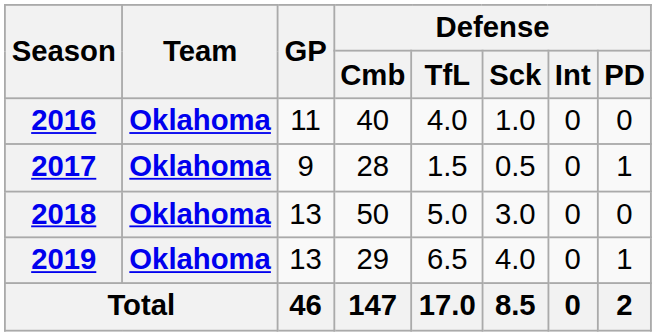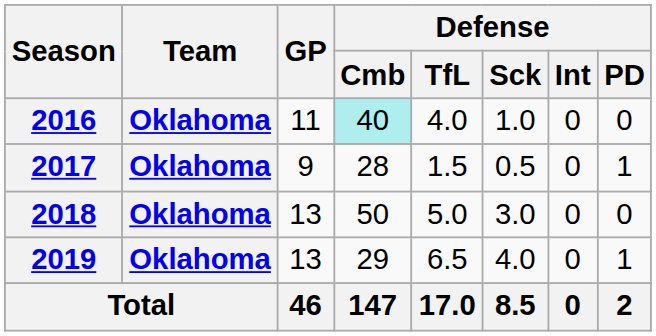(373, 120) no background -> (373, 120) paleturquoise background
